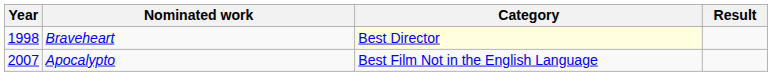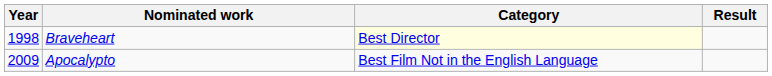(23, 60) 2007 -> (23, 60) 2009
